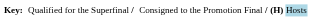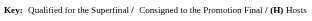(296, 10) lightblue background -> (296, 10) no background
